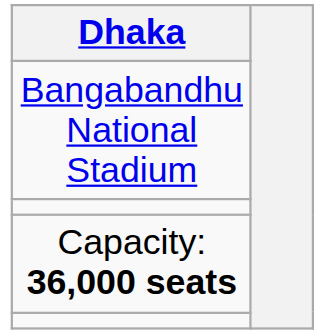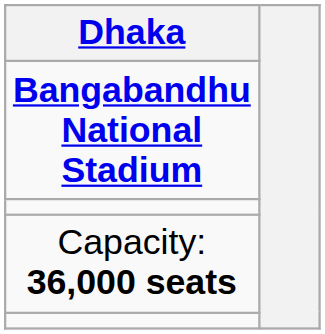(132, 129) normal -> (132, 129) bold
